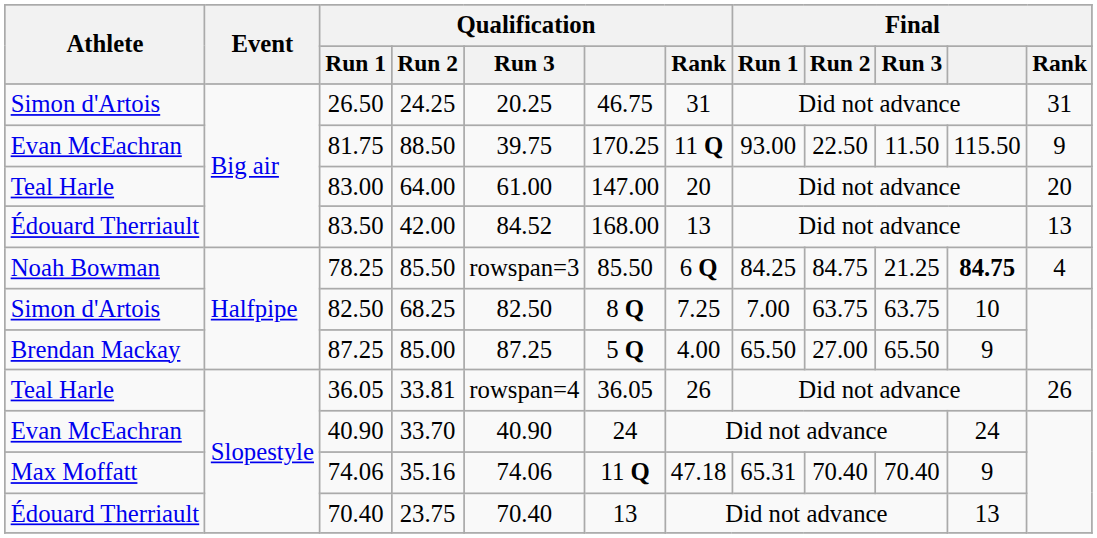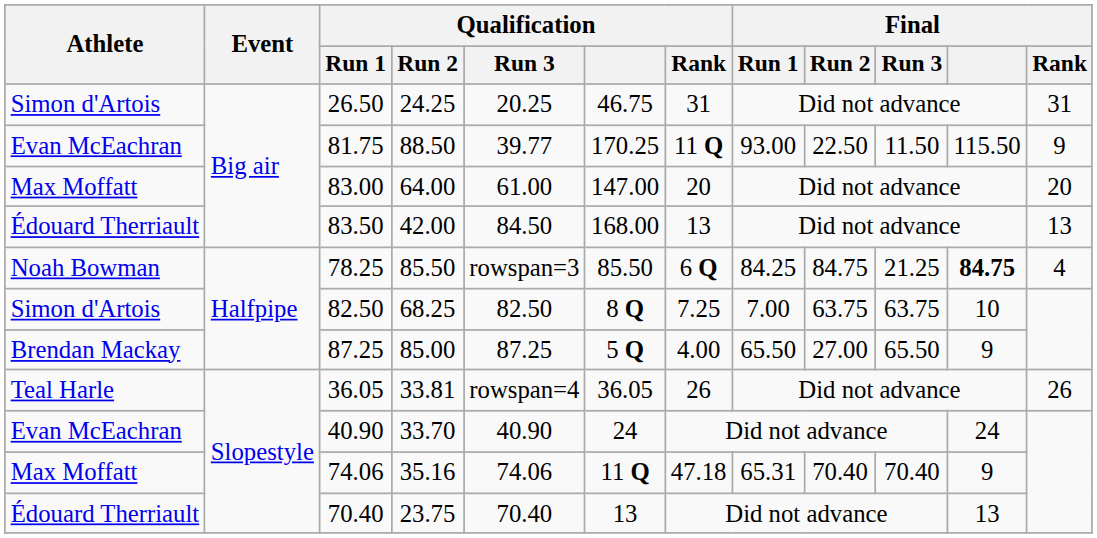(524, 145) 39.75 -> (524, 145) 39.77
(62, 186) Teal Harle -> (74, 186) Max Moffatt
(524, 227) 84.52 -> (524, 227) 84.50
